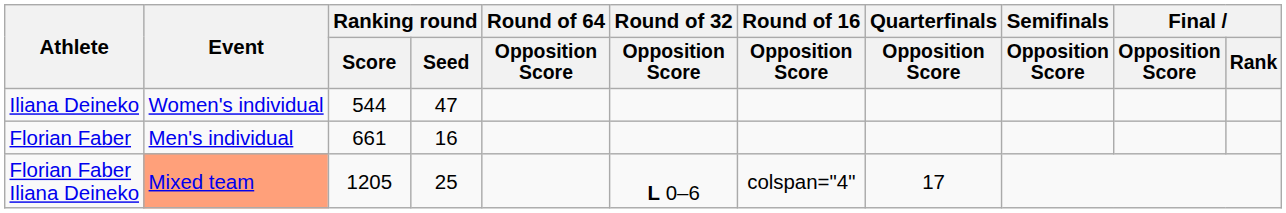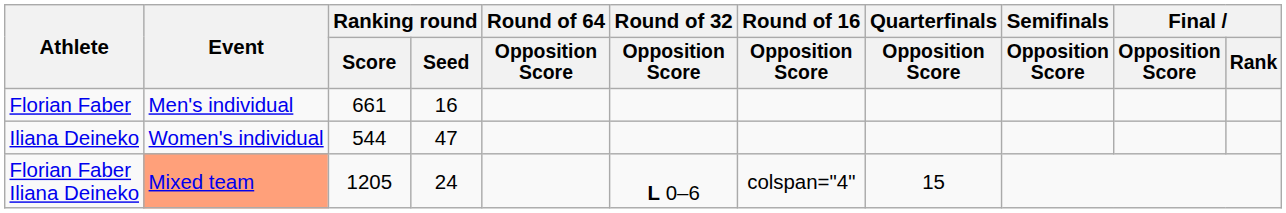rows swapped: (70, 138) <-> (74, 105)
(446, 181) 25 -> (446, 181) 24
(934, 181) 17 -> (934, 181) 15
